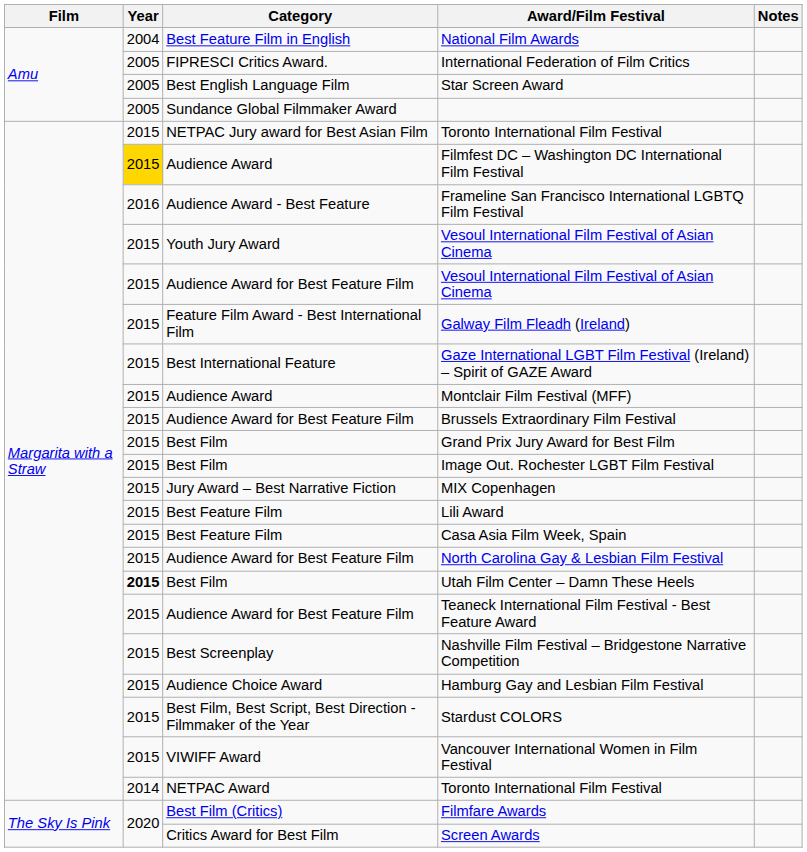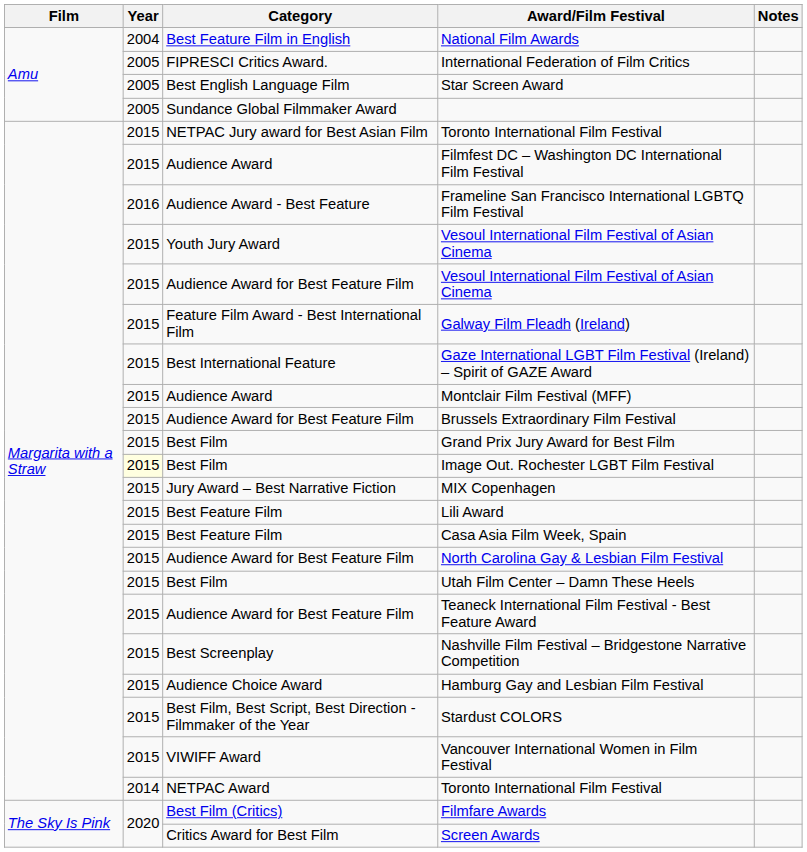(143, 164) gold background -> (143, 164) no background
(143, 465) no background -> (143, 465) lightyellow background
(143, 582) bold -> (143, 582) normal
